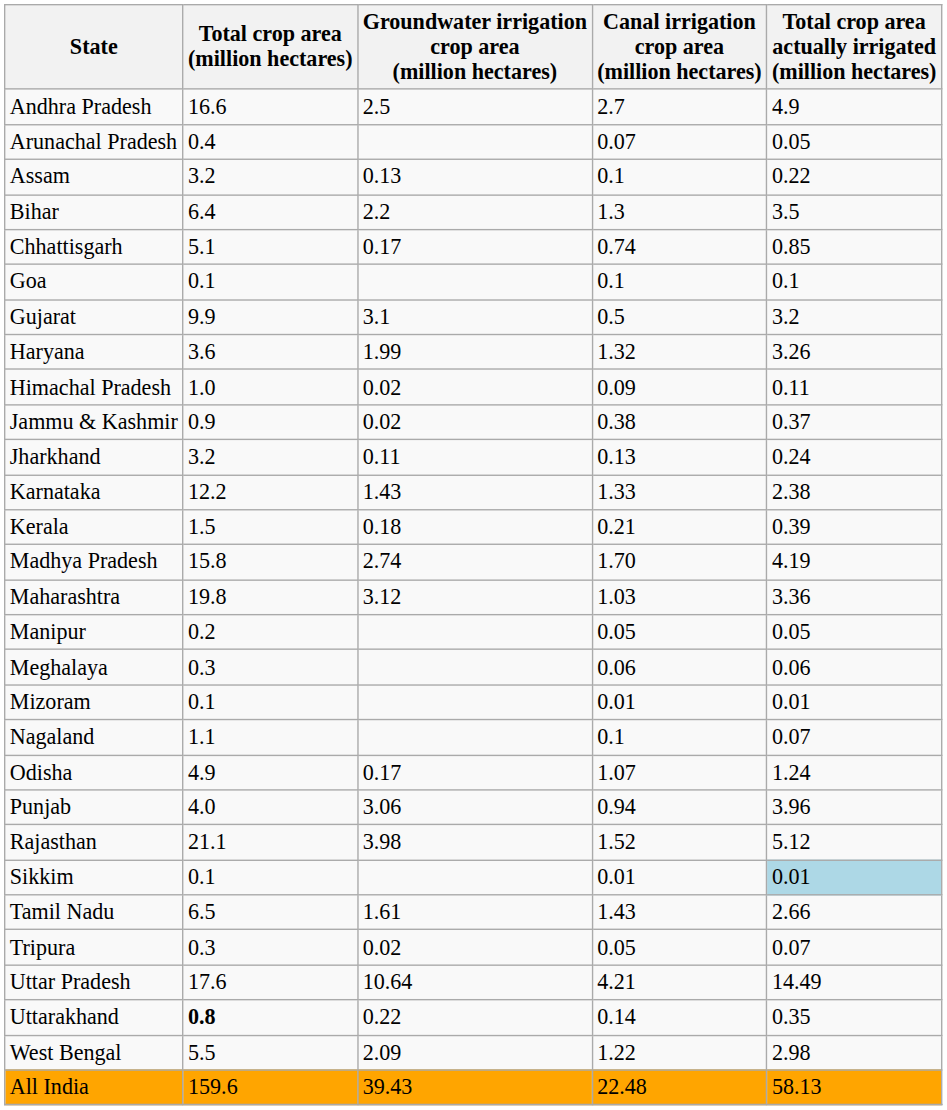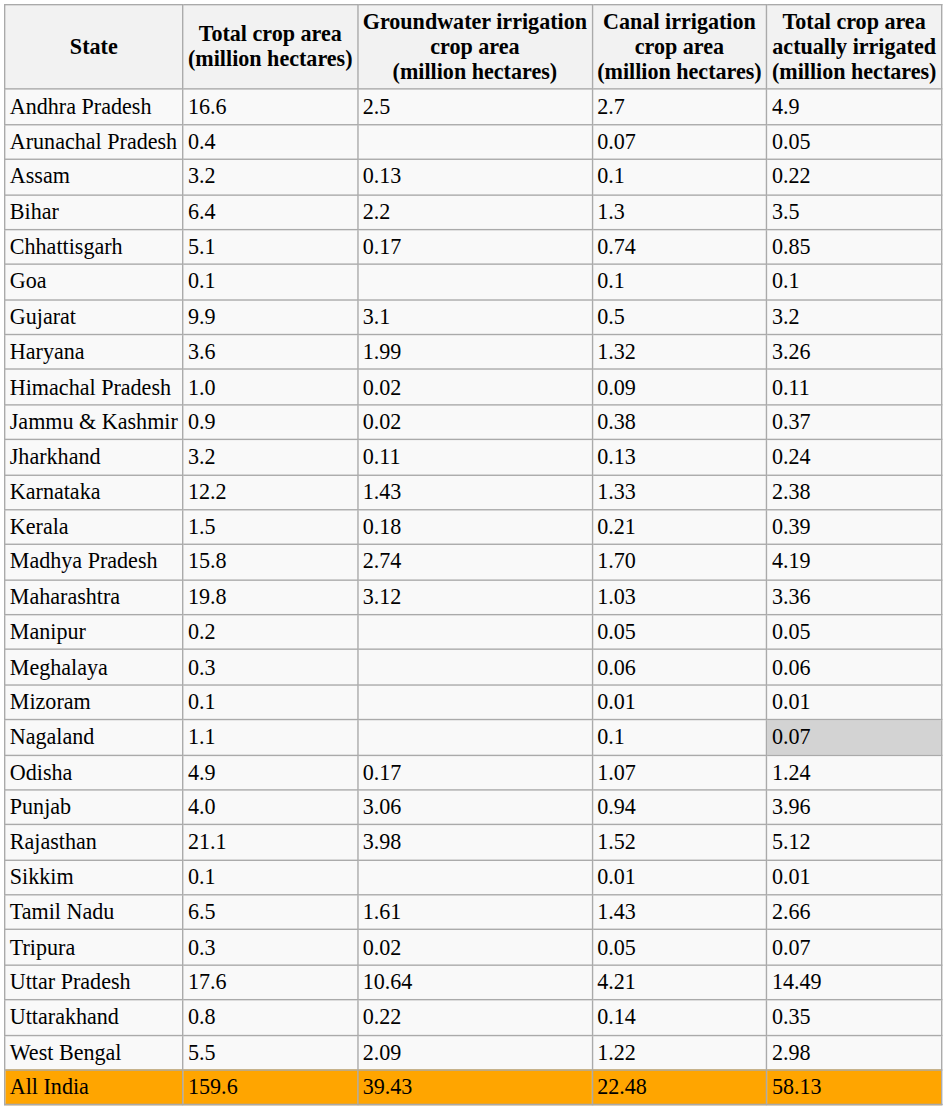(791, 737) no background -> (791, 737) lightgrey background
(791, 877) lightblue background -> (791, 877) no background
(202, 1017) bold -> (202, 1017) normal
